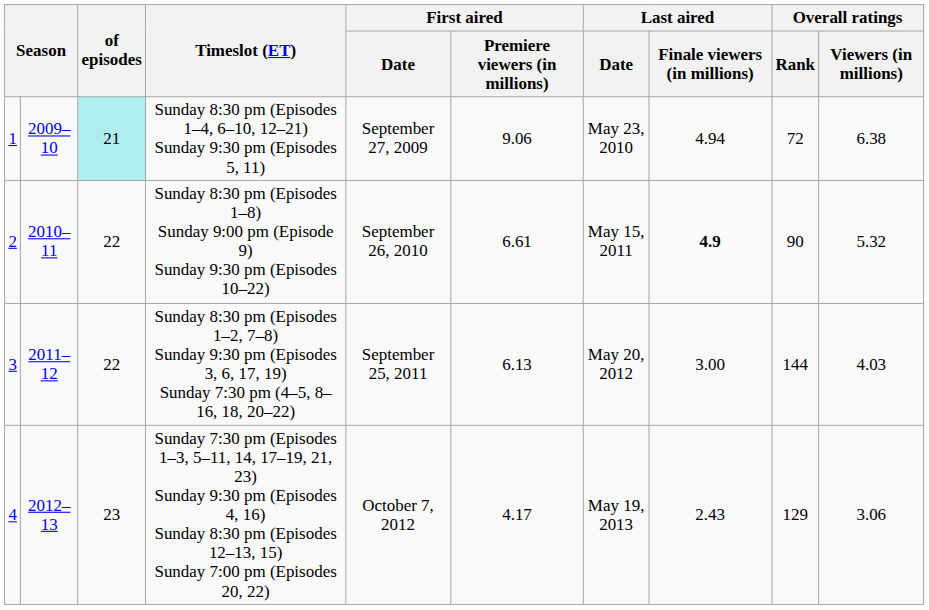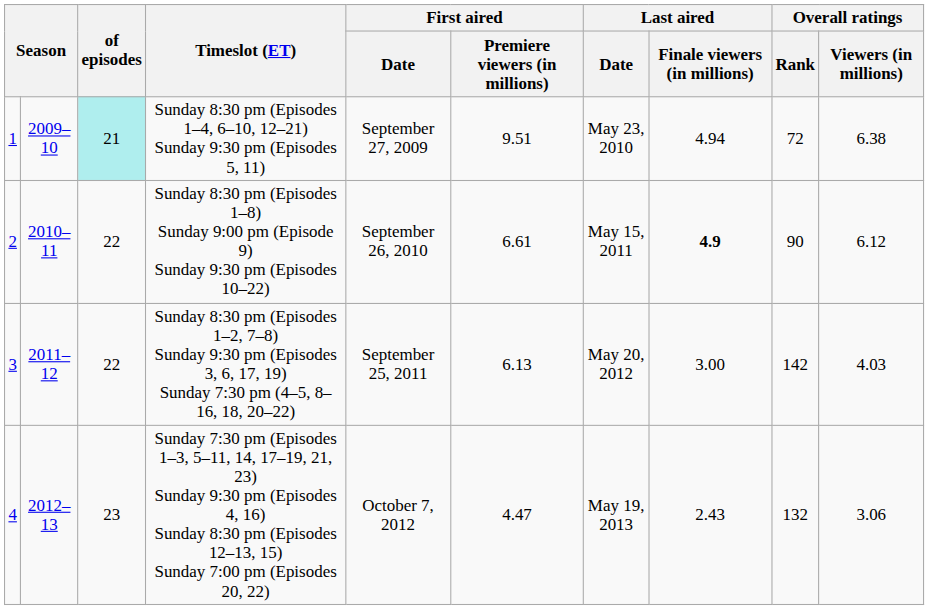(517, 138) 9.06 -> (517, 138) 9.51
(871, 241) 5.32 -> (871, 241) 6.12
(795, 364) 144 -> (795, 364) 142
(517, 514) 4.17 -> (517, 514) 4.47
(795, 514) 129 -> (795, 514) 132
